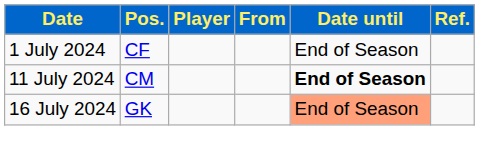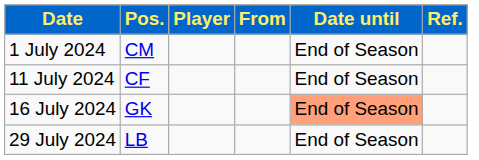(137, 49) CF -> (139, 49) CM
(139, 79) CM -> (137, 79) CF
(360, 79) bold -> (357, 79) normal
+ row: (62, 139)
